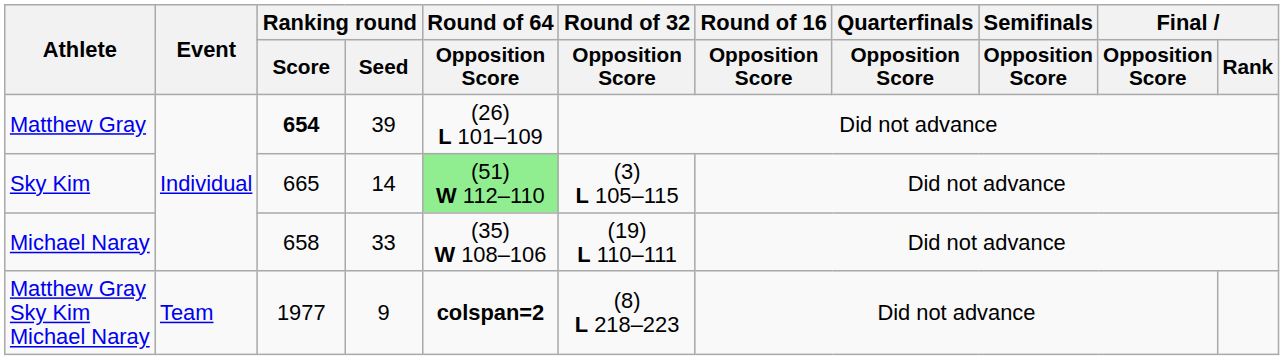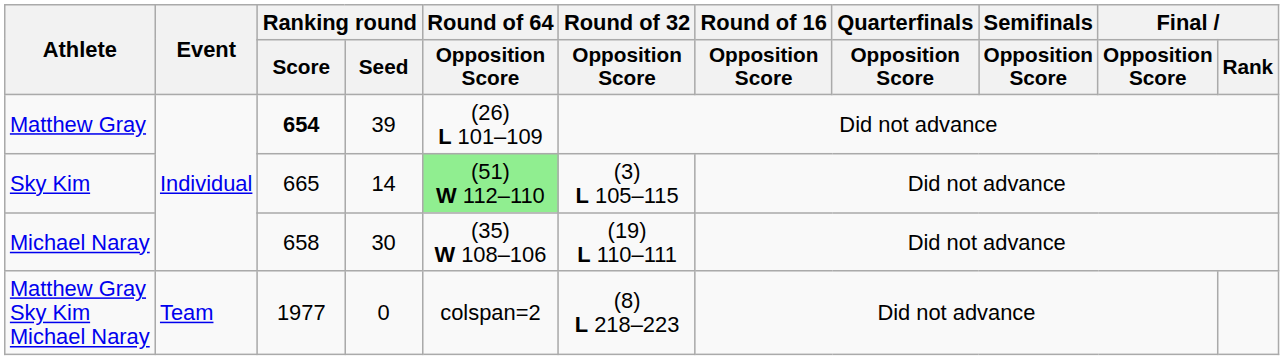(384, 242) 33 -> (384, 242) 30
(384, 313) 9 -> (384, 313) 0
(490, 313) bold -> (490, 313) normal
